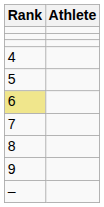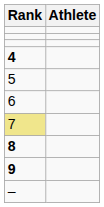(12, 57) normal -> (12, 57) bold
(12, 102) khaki background -> (12, 102) no background
(12, 124) no background -> (12, 124) khaki background
(12, 146) normal -> (12, 146) bold
(12, 169) normal -> (12, 169) bold
